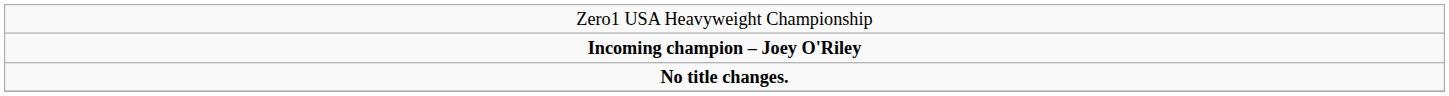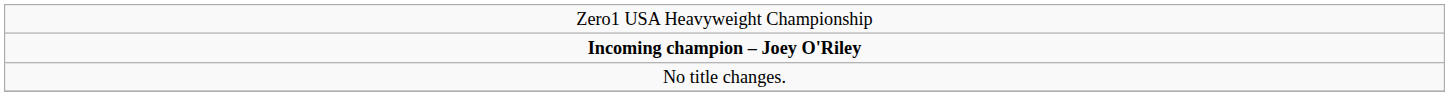(724, 76) bold -> (724, 76) normal
